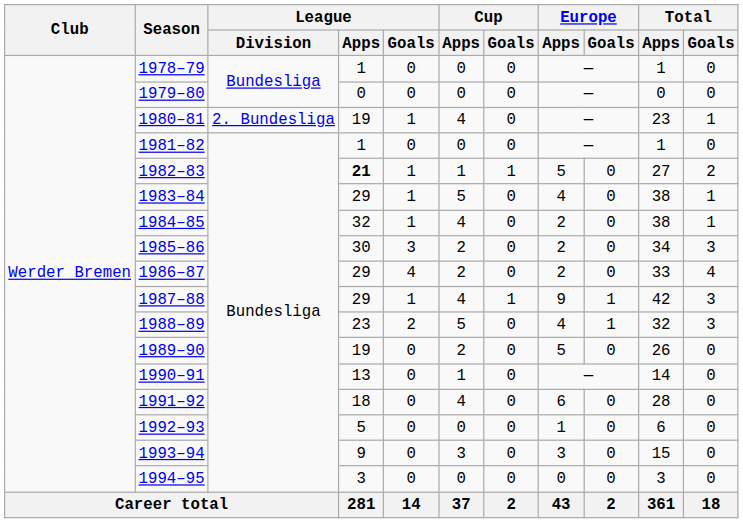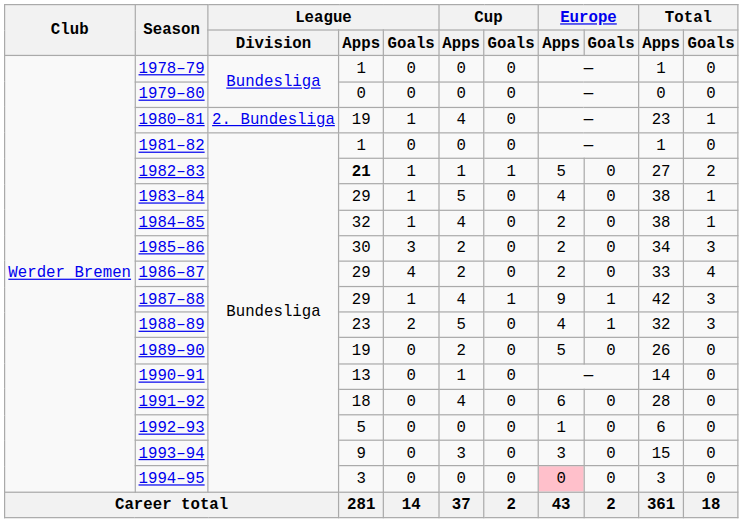(561, 479) no background -> (561, 479) pink background
